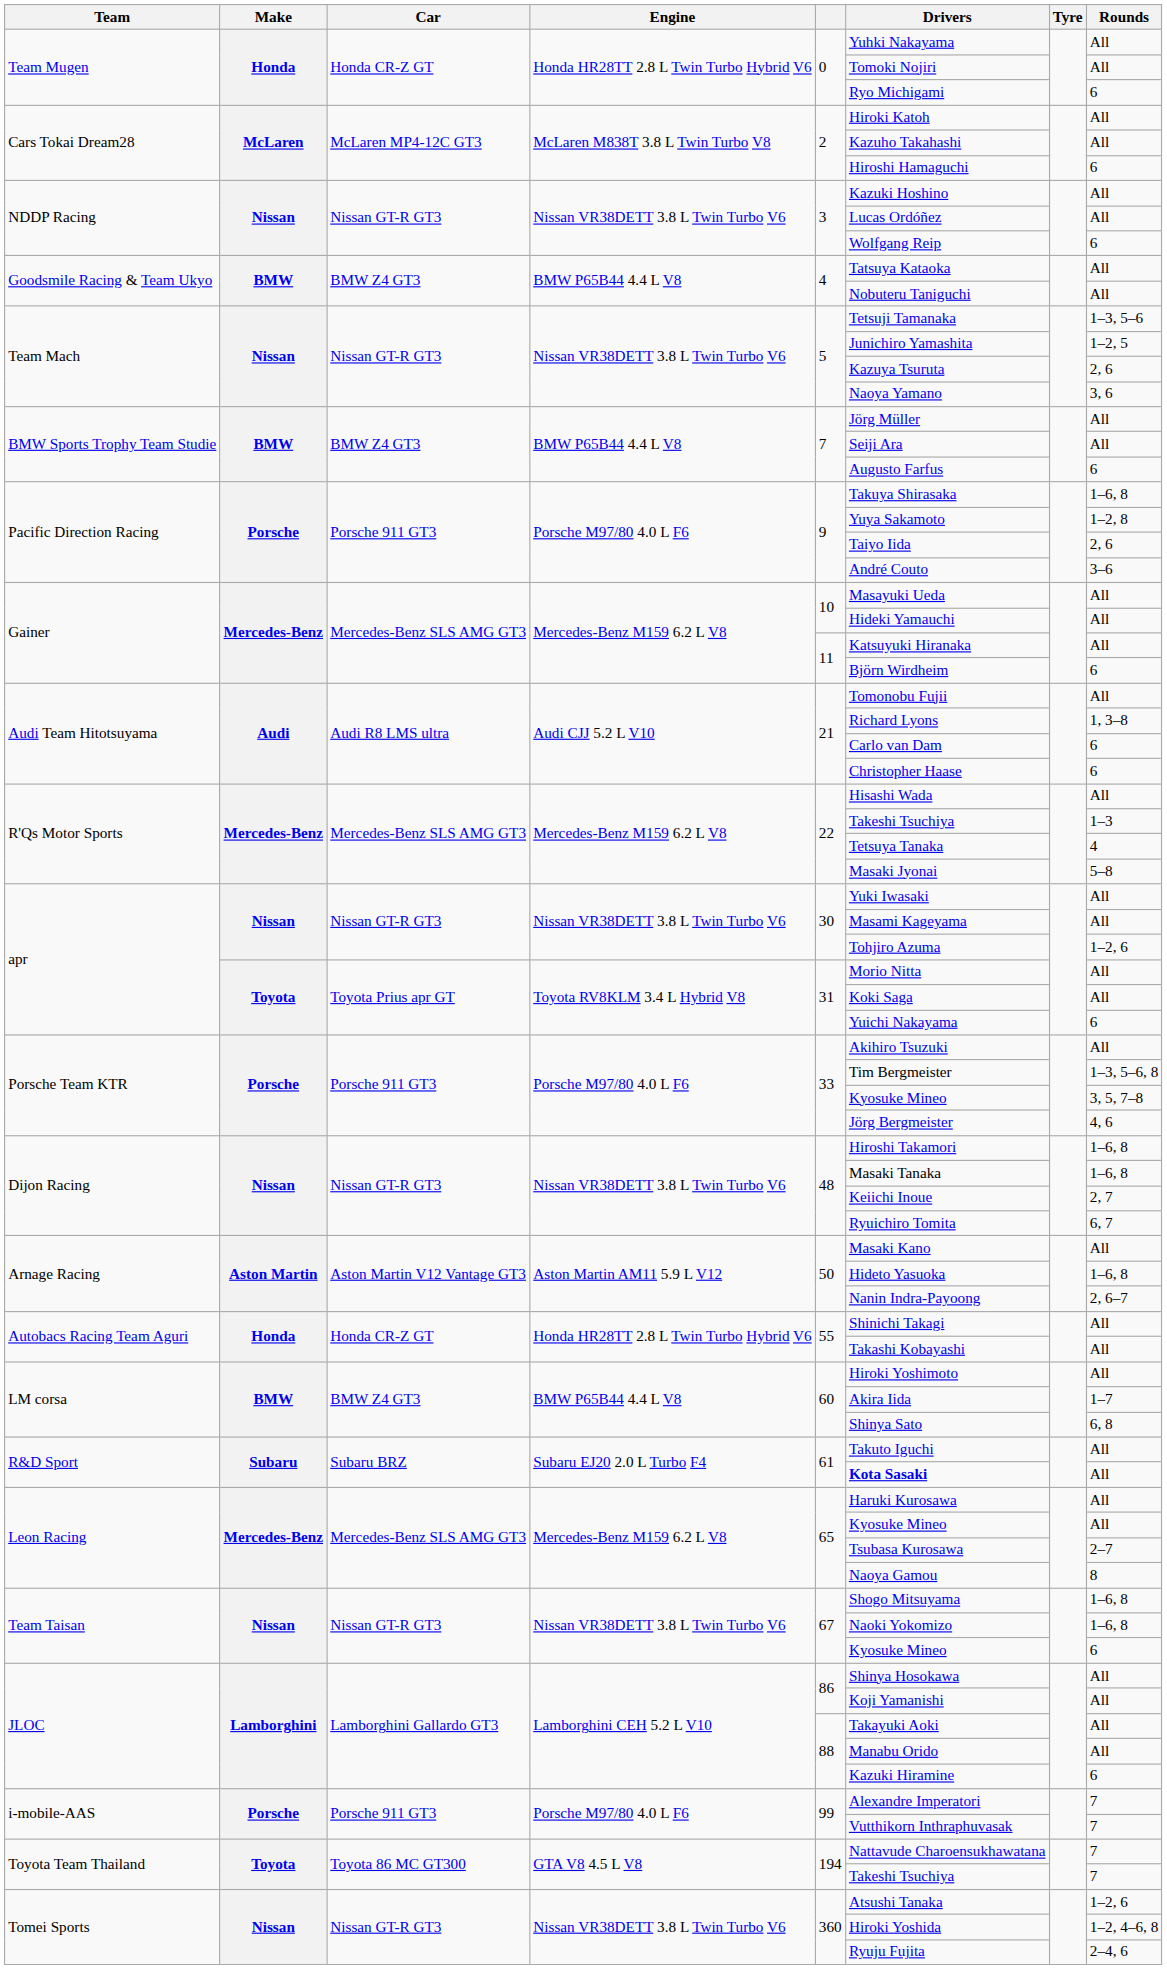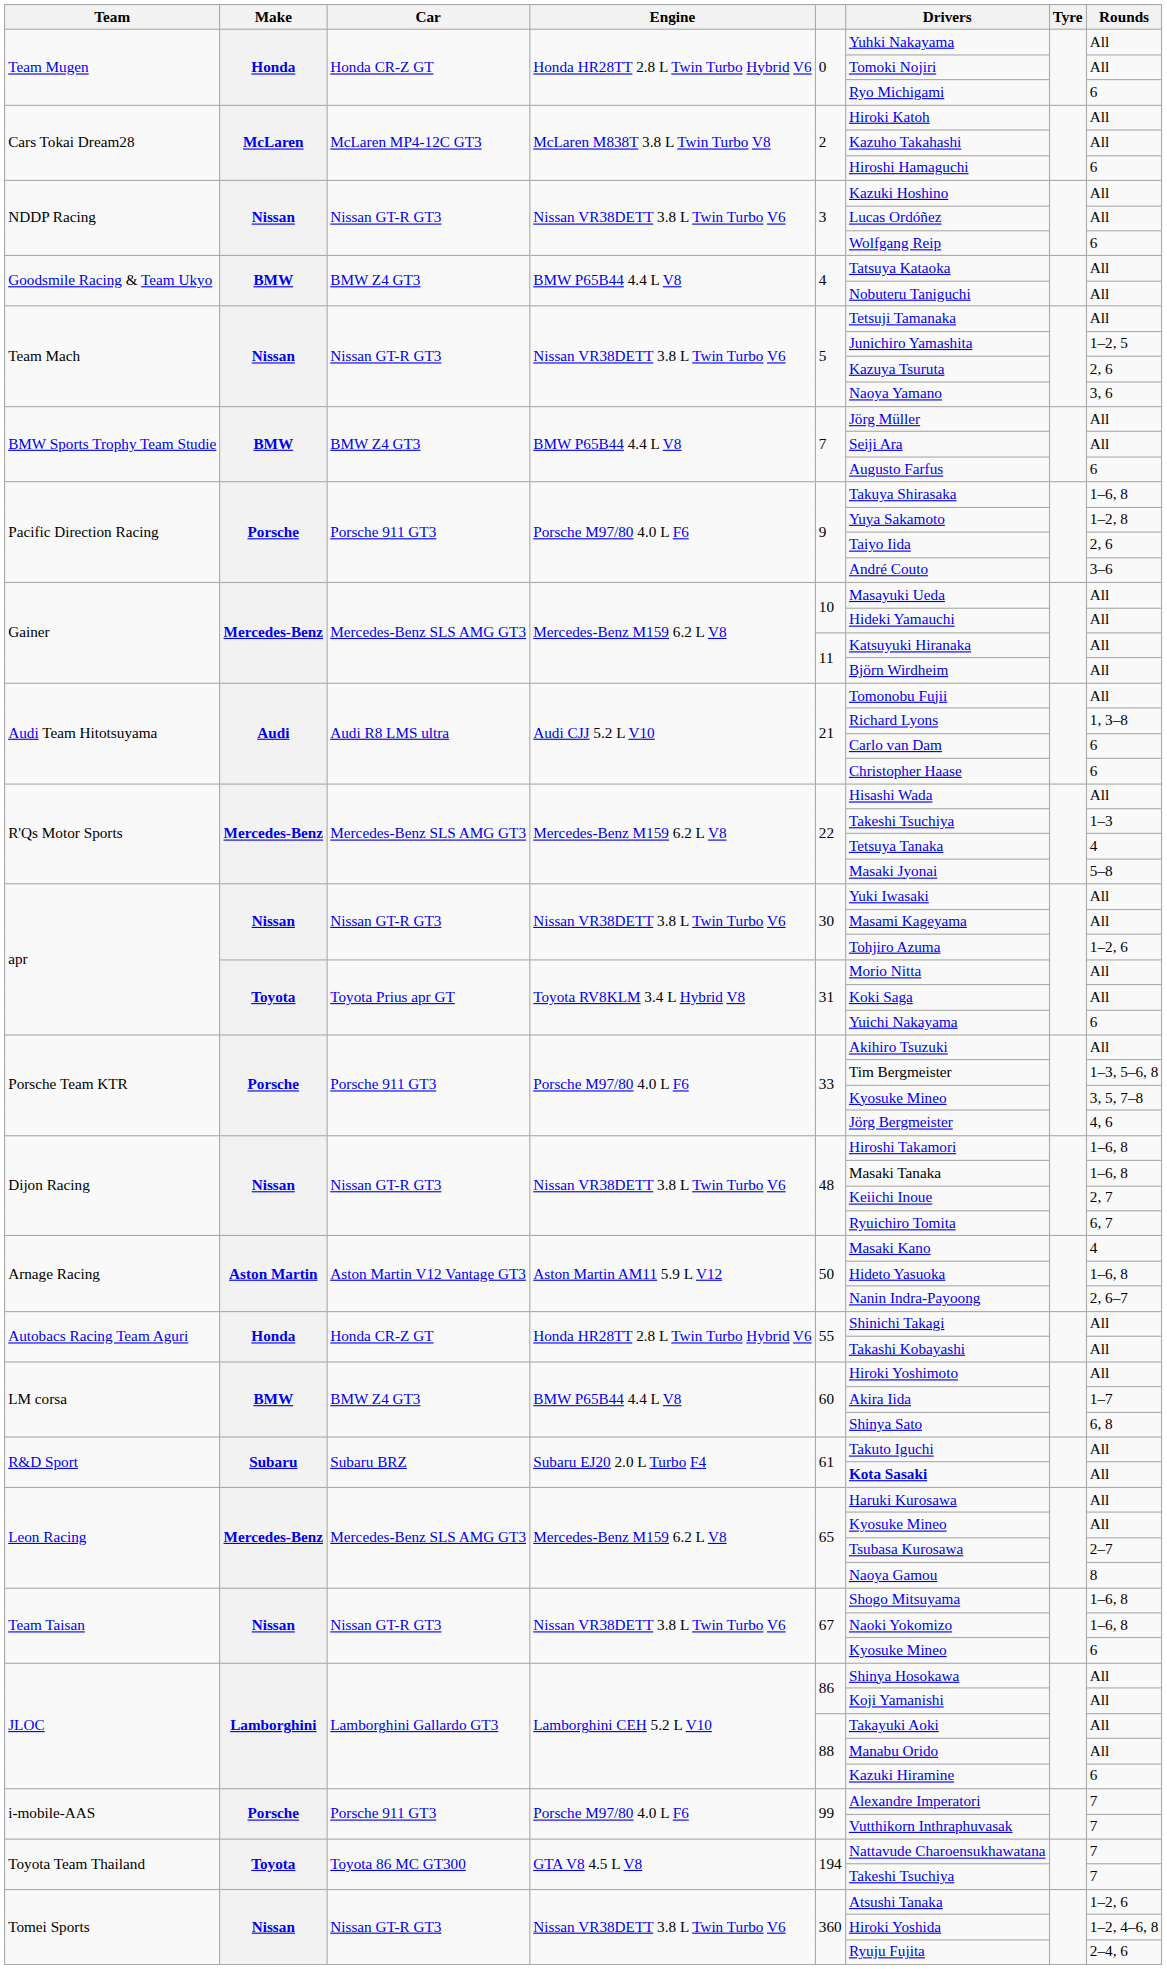(1116, 318) 1–3, 5–6 -> (1100, 318) All
(1094, 670) 6 -> (1100, 670) All
(1100, 1248) All -> (1094, 1248) 4
